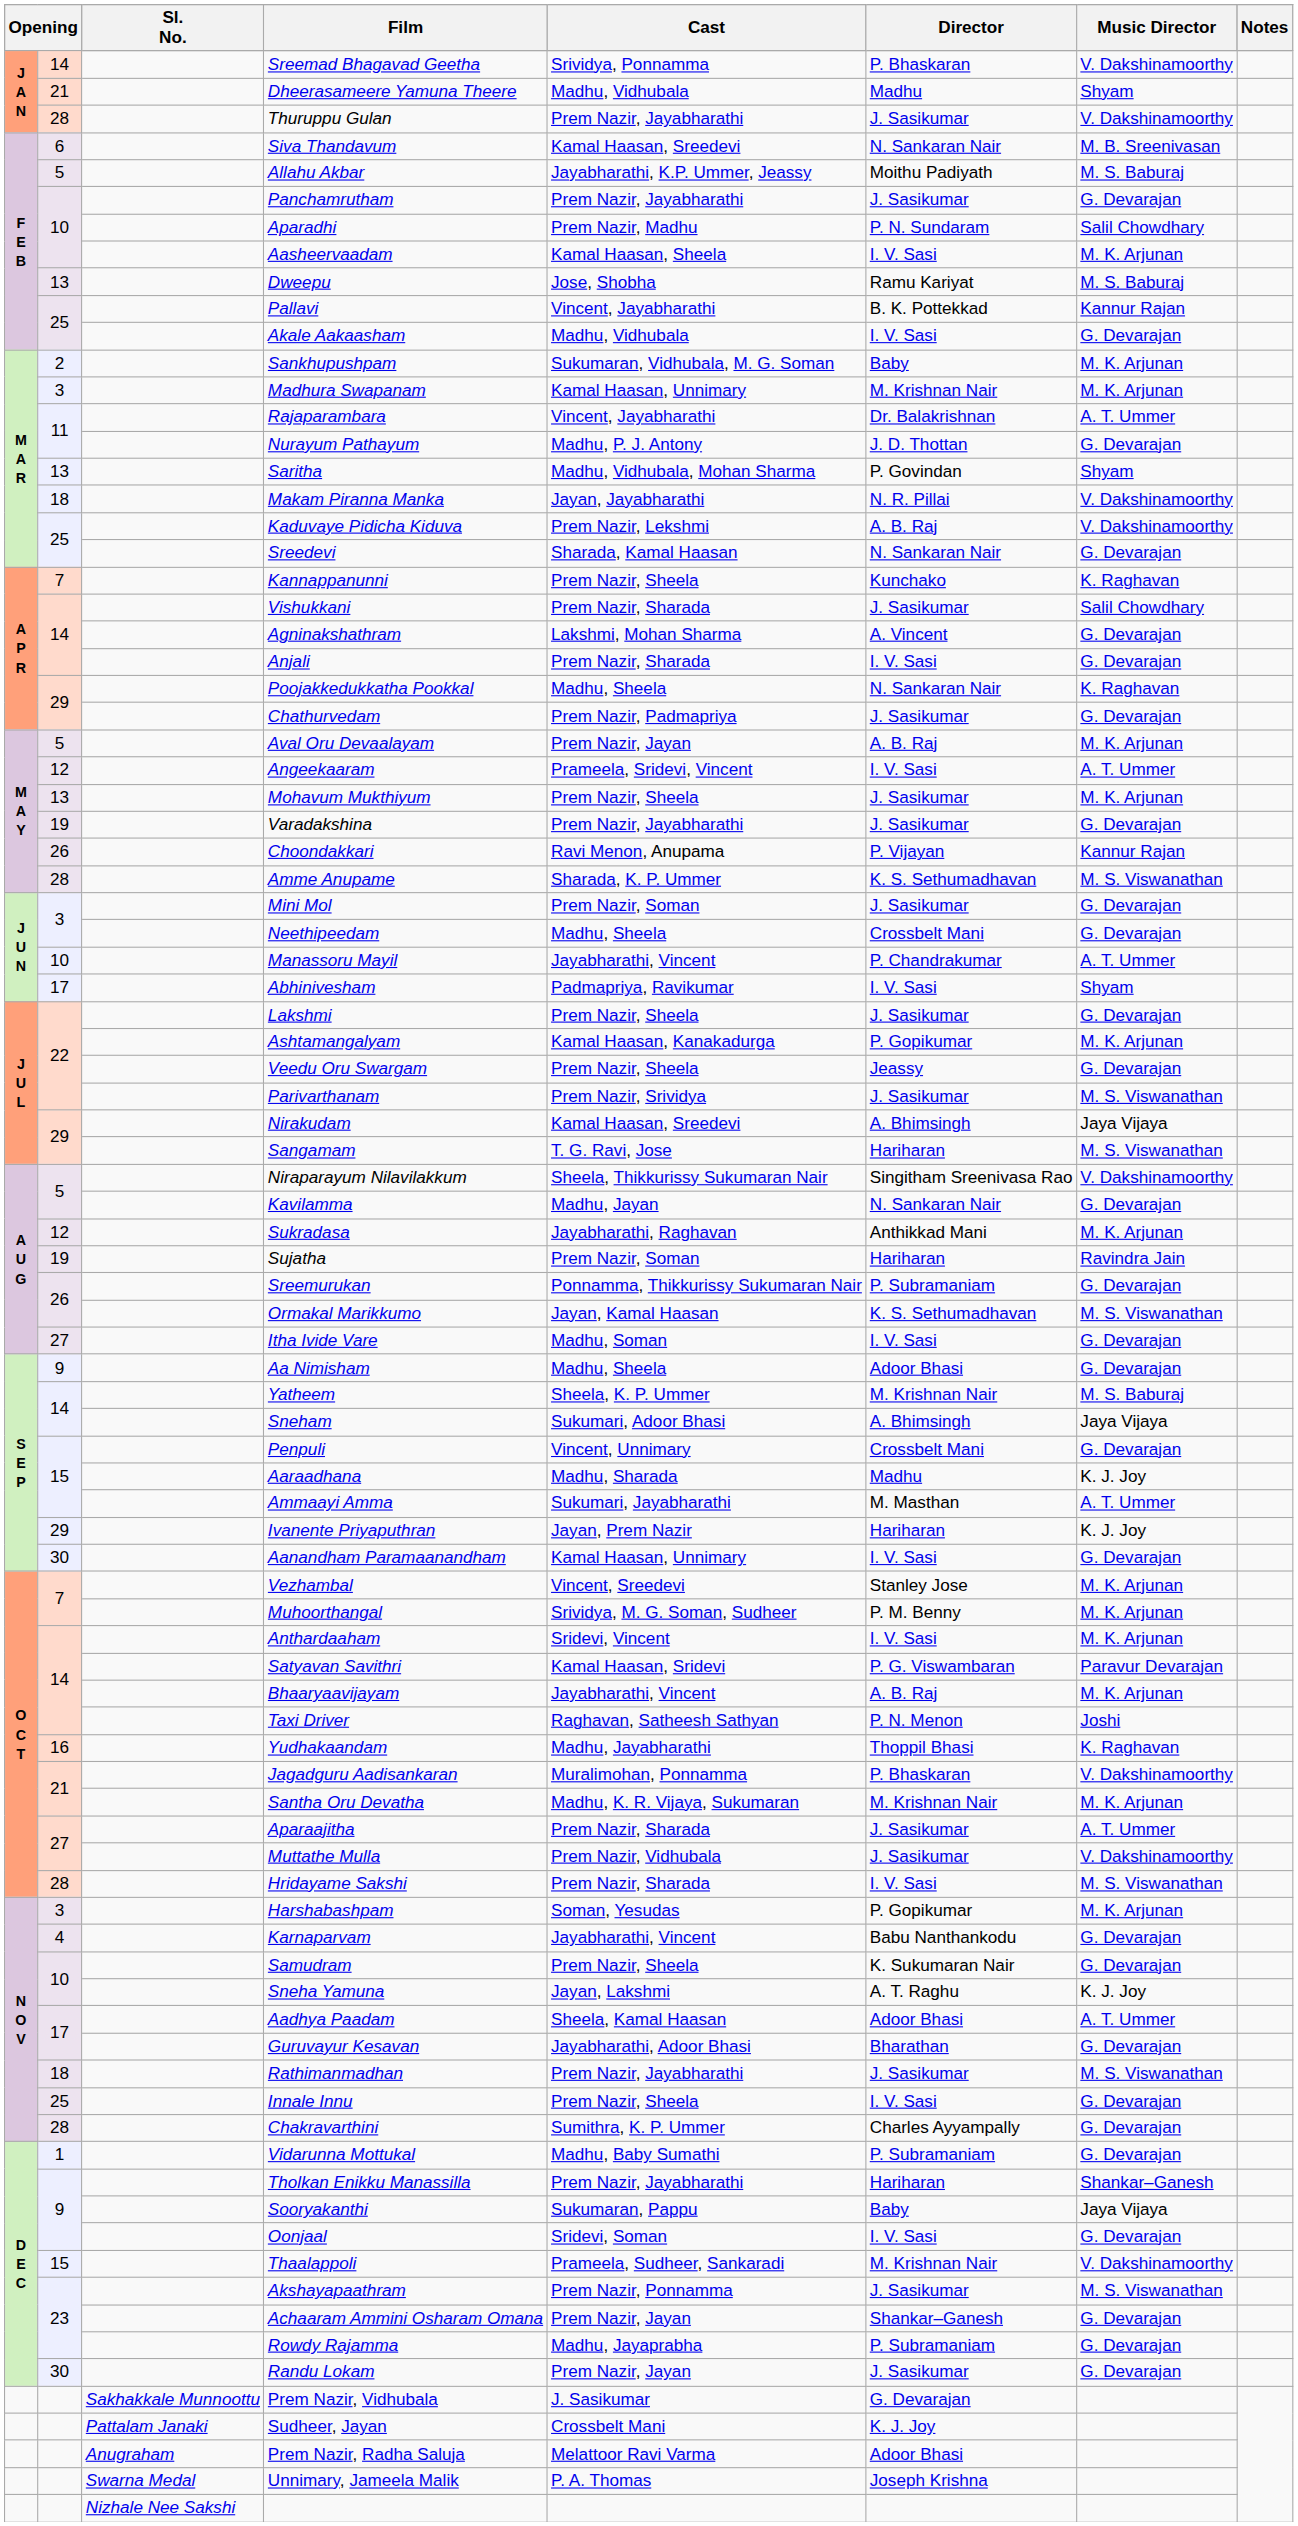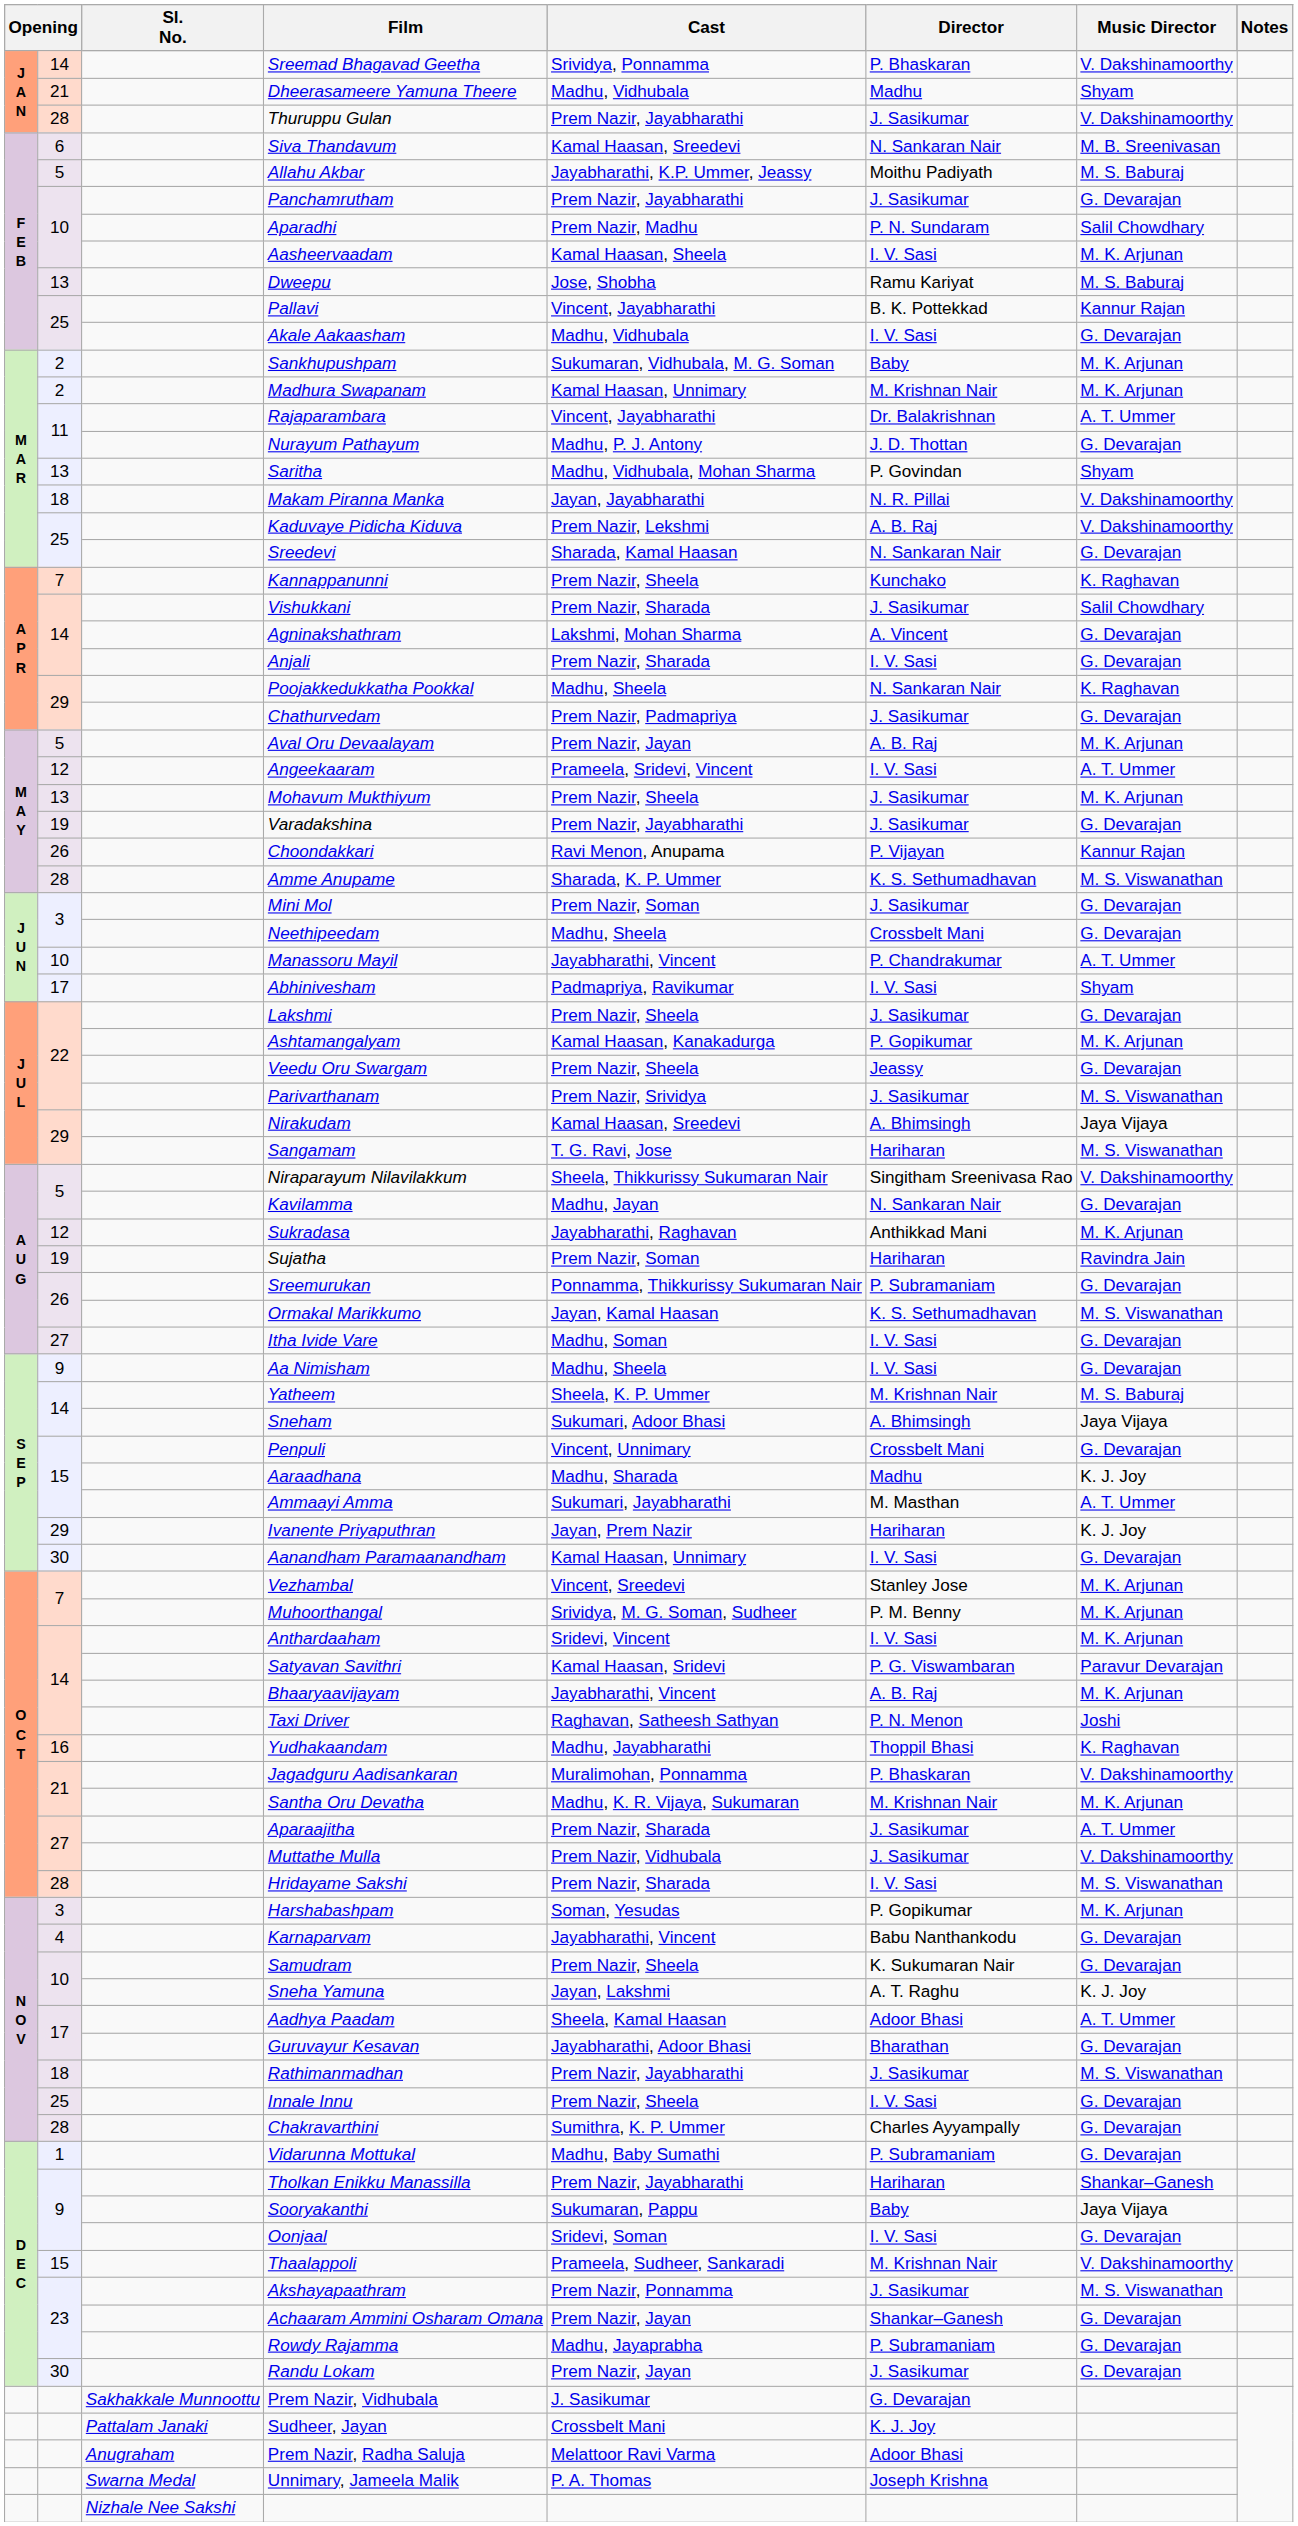(60, 390) 3 -> (60, 390) 2
(916, 1367) Adoor Bhasi -> (903, 1367) I. V. Sasi
